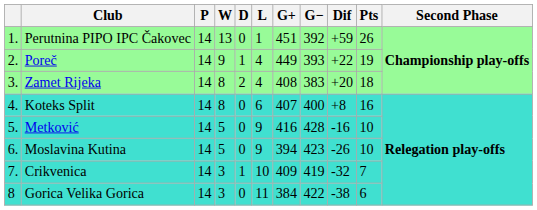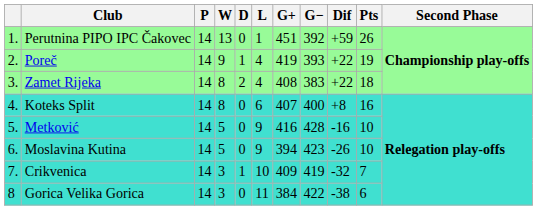(286, 60) 449 -> (286, 60) 419
(342, 82) +20 -> (342, 82) +22
